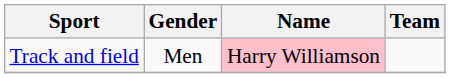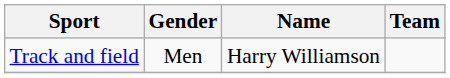(303, 55) pink background -> (303, 55) no background
